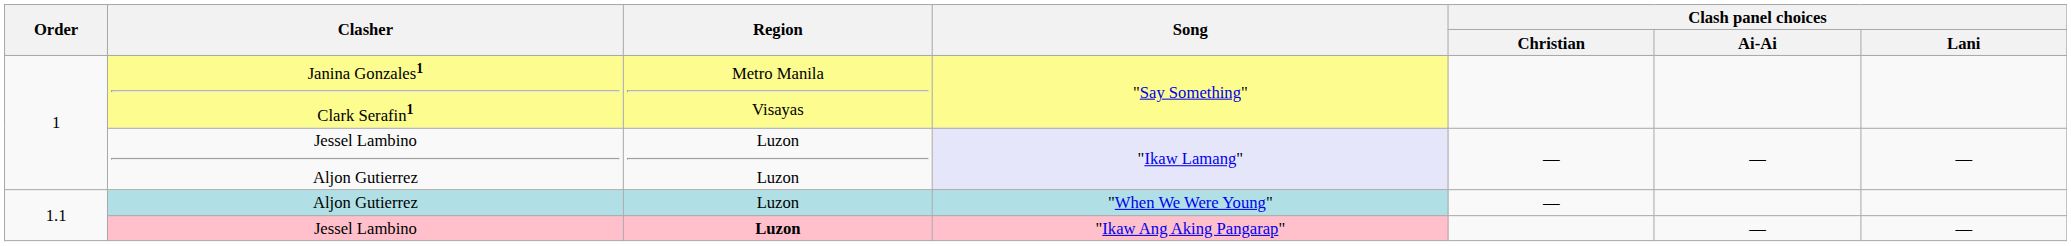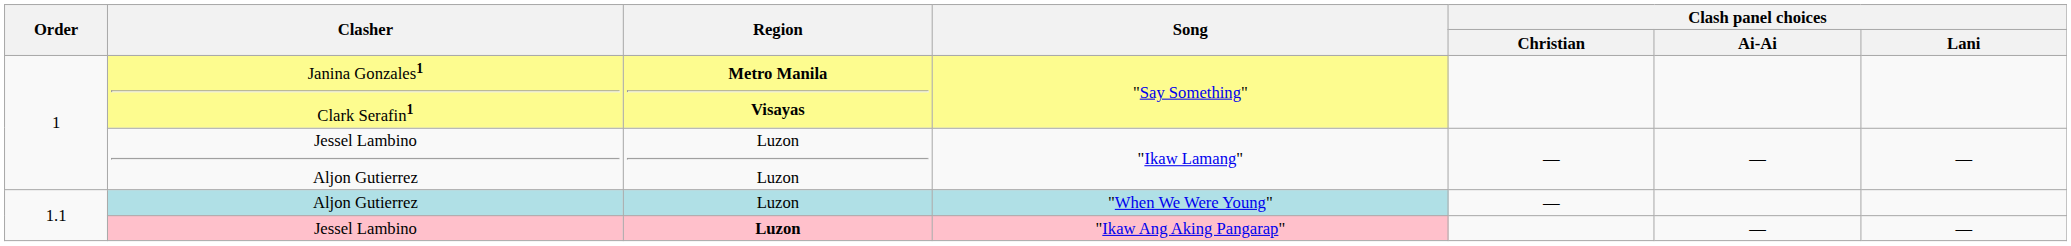(778, 92) normal -> (778, 92) bold
(1190, 159) lavender background -> (1190, 159) no background
